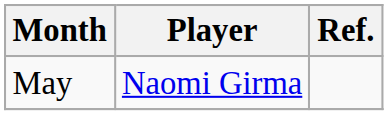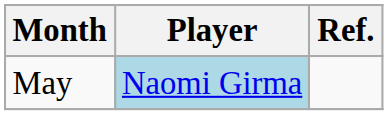(212, 82) no background -> (212, 82) lightblue background
